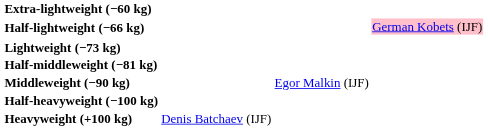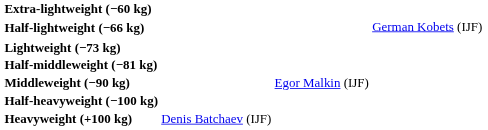(427, 26) pink background -> (427, 26) no background
